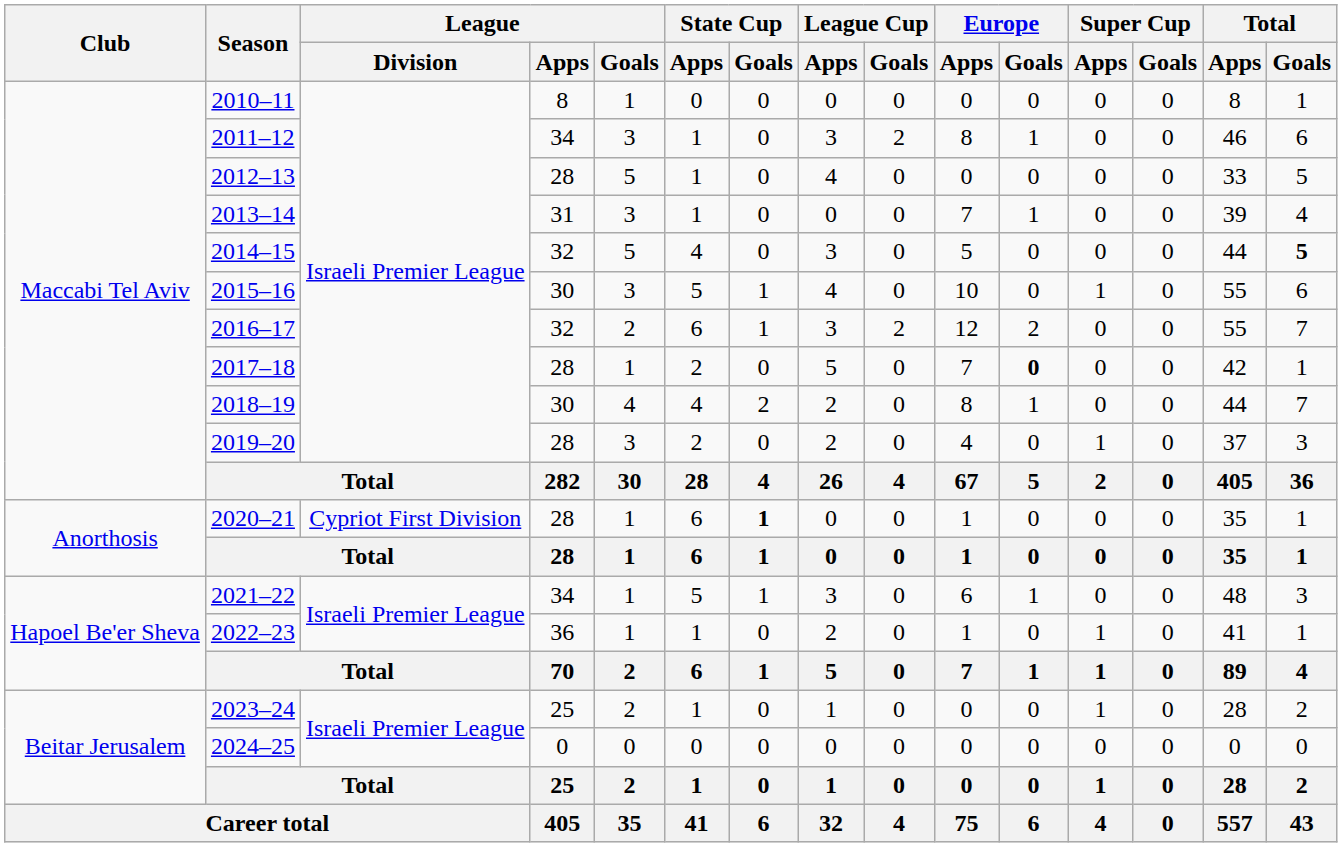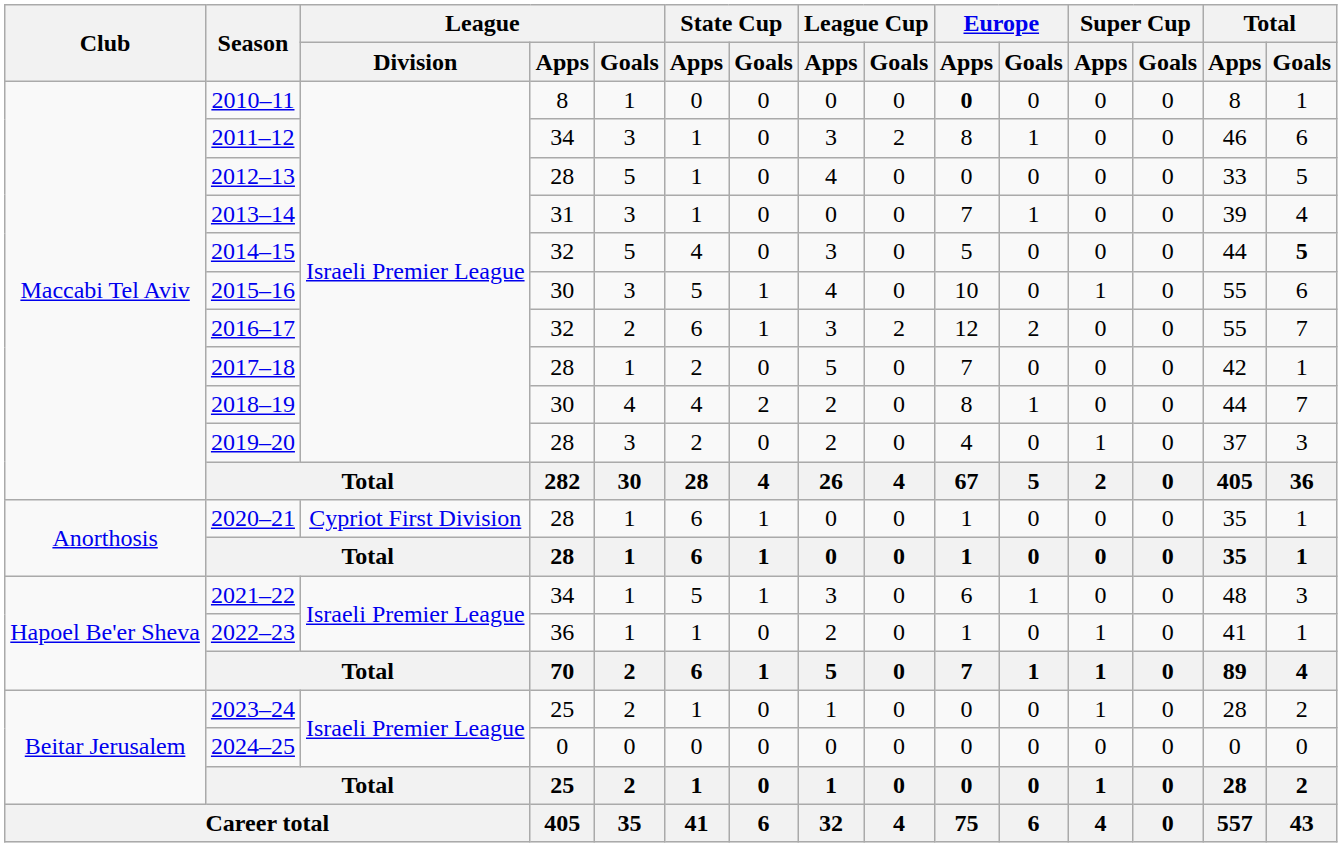(966, 99) normal -> (966, 99) bold
(1033, 366) bold -> (1033, 366) normal
(764, 518) bold -> (764, 518) normal
